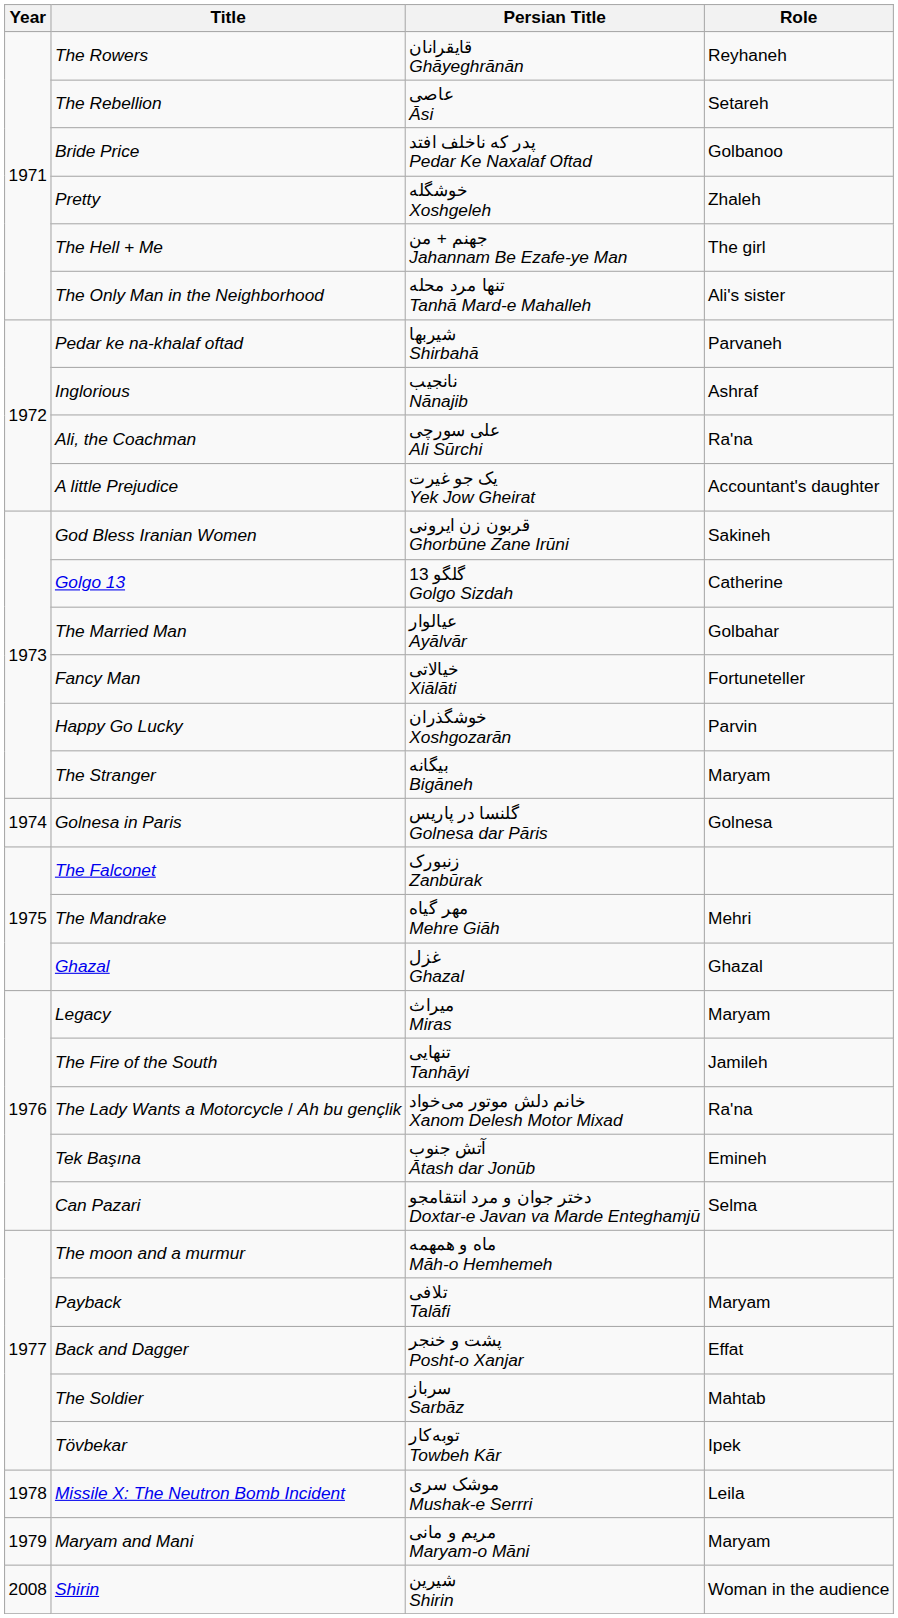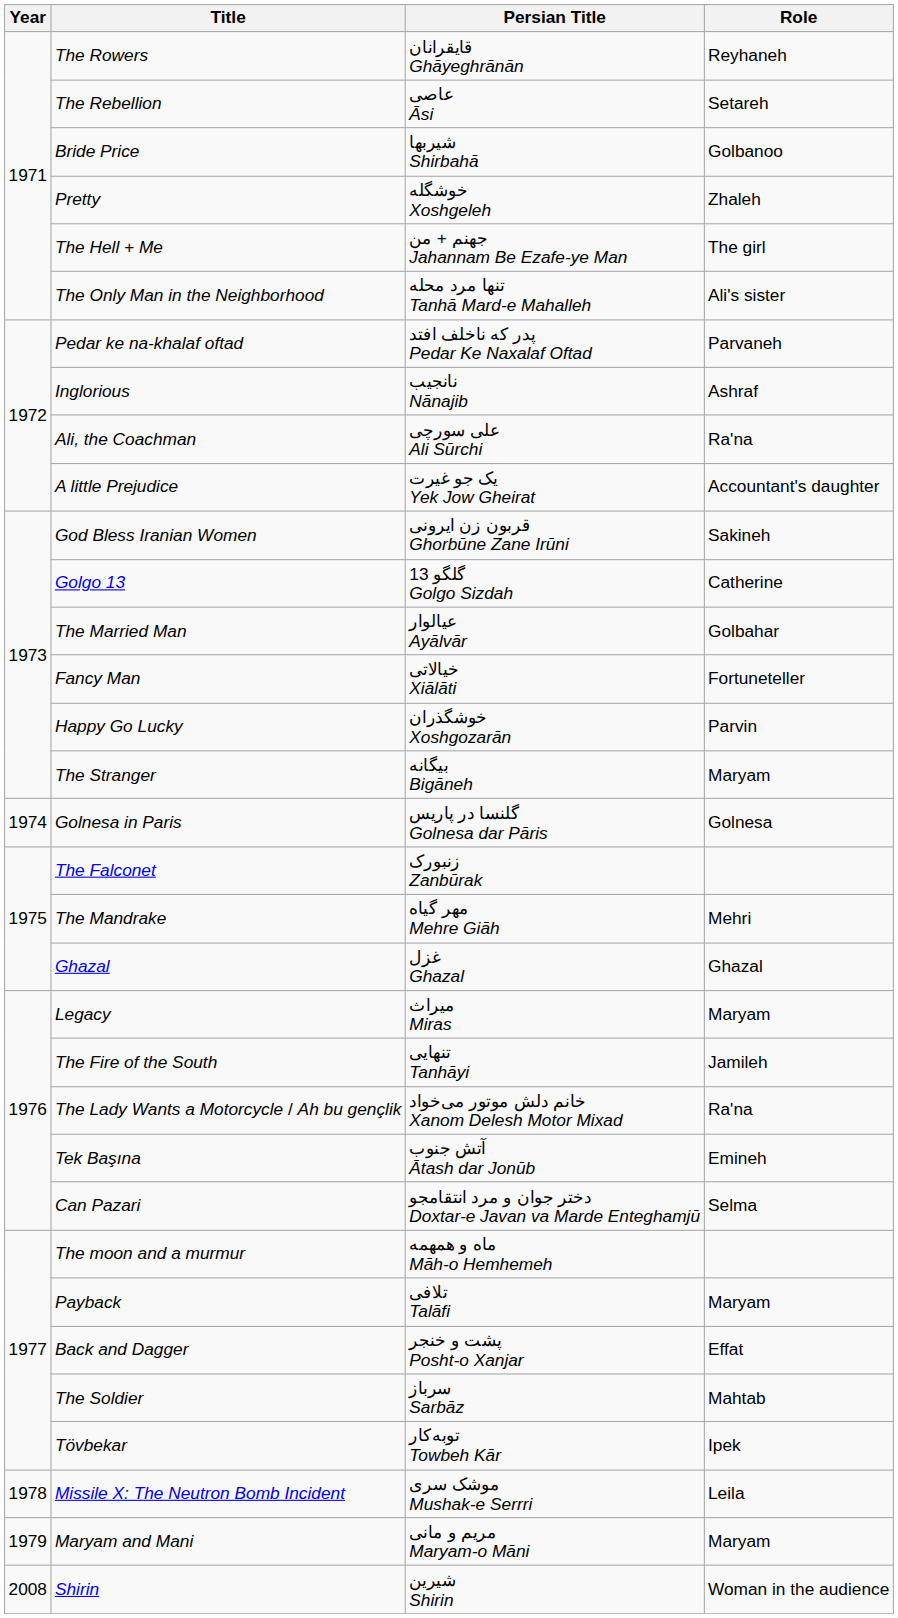(501, 152) پدر که ناخلف افتد Pedar Ke Naxalaf Oftad -> (444, 152) شیربها Shirbahā
(444, 343) شیربها Shirbahā -> (501, 343) پدر که ناخلف افتد Pedar Ke Naxalaf Oftad
